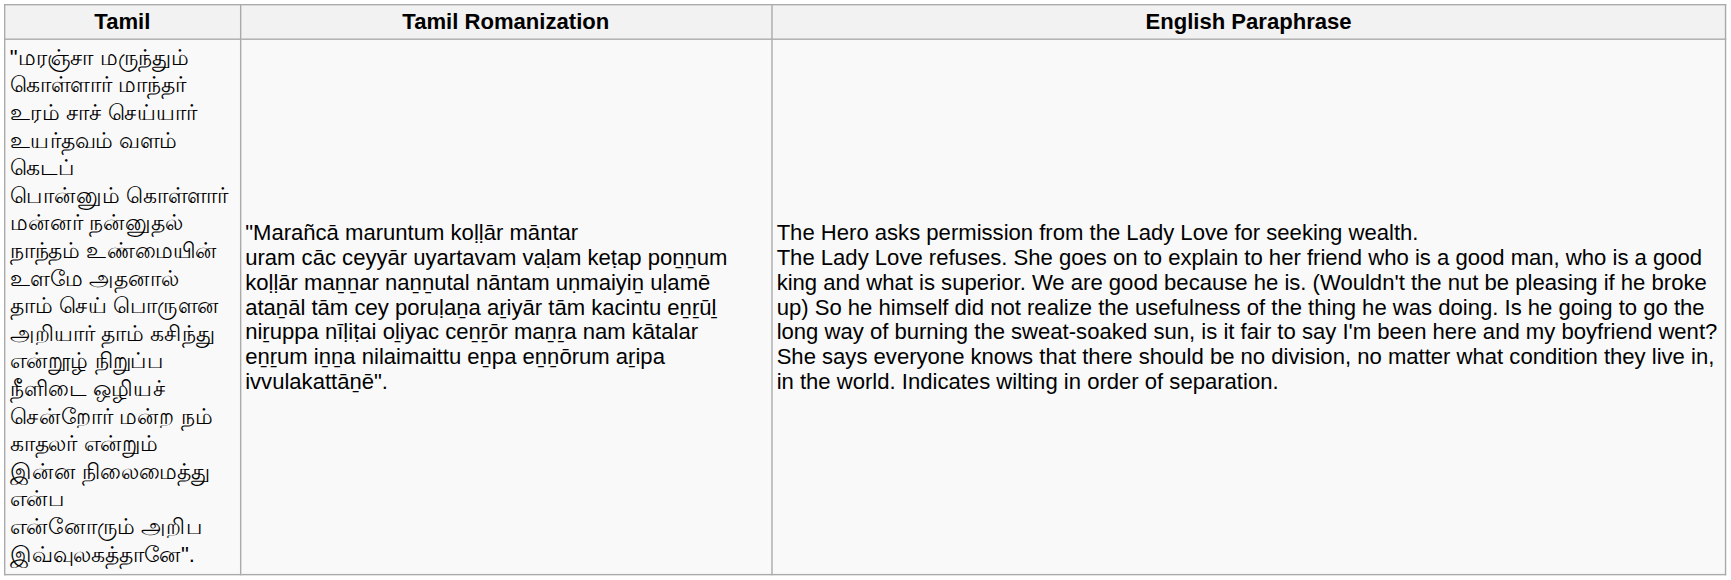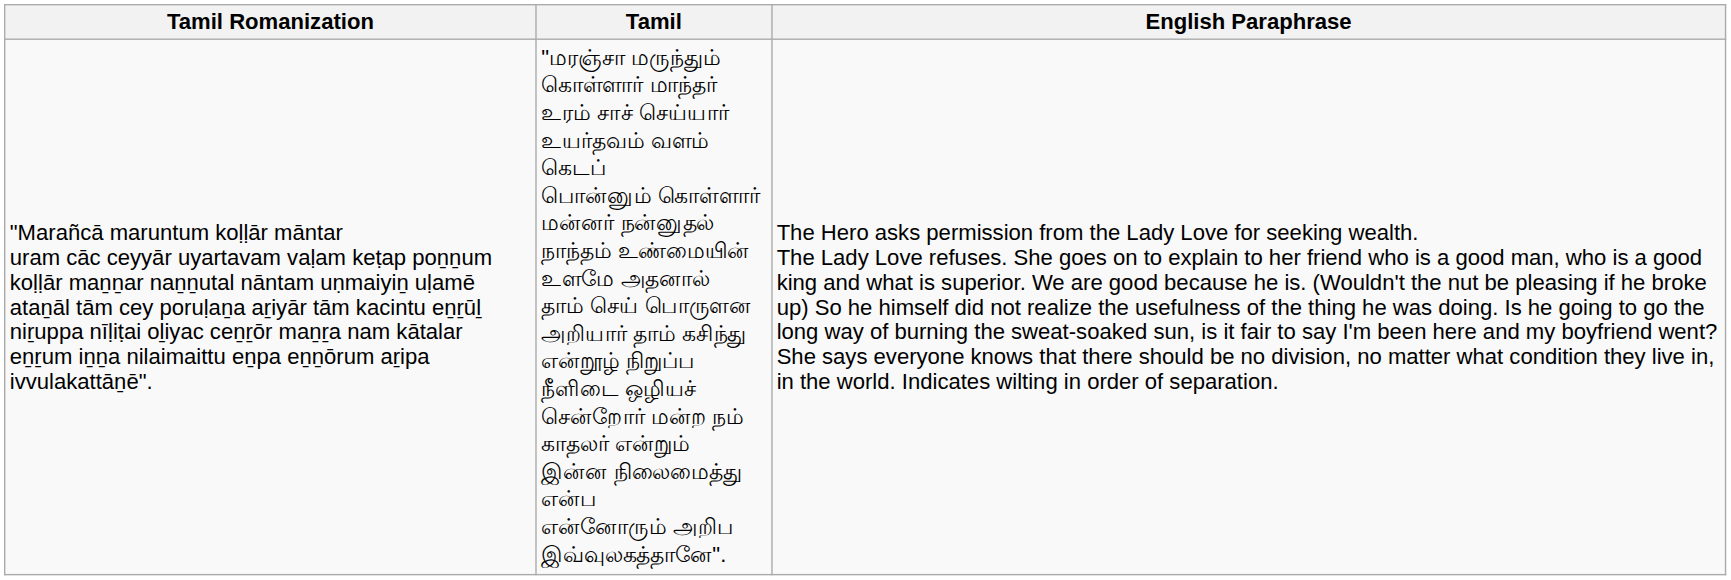columns swapped: (122, 22) <-> (506, 22)
